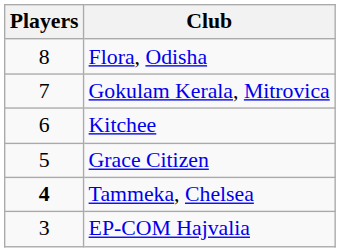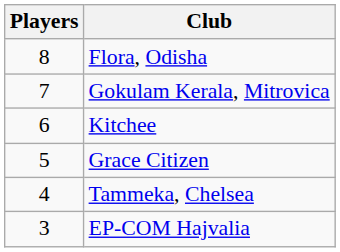(44, 194) bold -> (44, 194) normal
